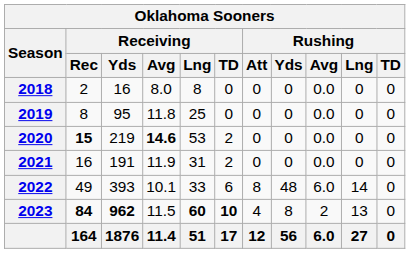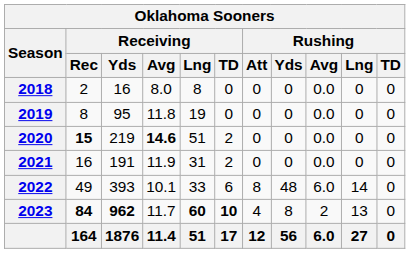(197, 114) 25 -> (197, 114) 19
(197, 138) 53 -> (197, 138) 51
(161, 211) 11.5 -> (161, 211) 11.7
